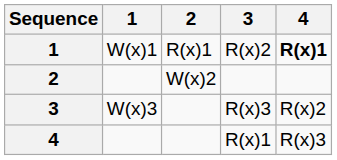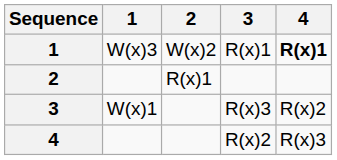(132, 49) W(x)1 -> (132, 49) W(x)3
(189, 49) R(x)1 -> (191, 49) W(x)2
(248, 49) R(x)2 -> (248, 49) R(x)1
(191, 79) W(x)2 -> (189, 79) R(x)1
(132, 109) W(x)3 -> (132, 109) W(x)1
(248, 139) R(x)1 -> (248, 139) R(x)2
